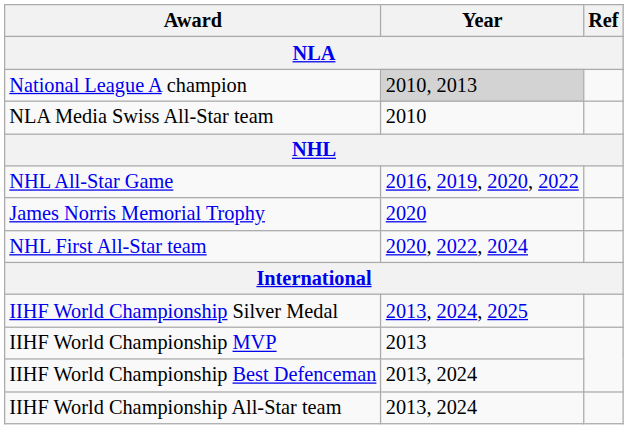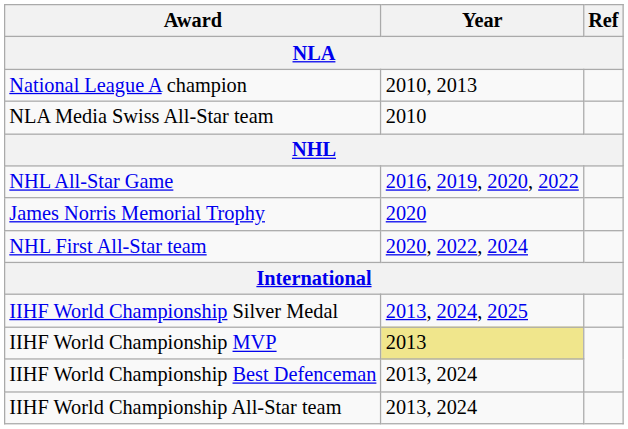(431, 85) lightgrey background -> (431, 85) no background
(406, 342) no background -> (406, 342) khaki background
